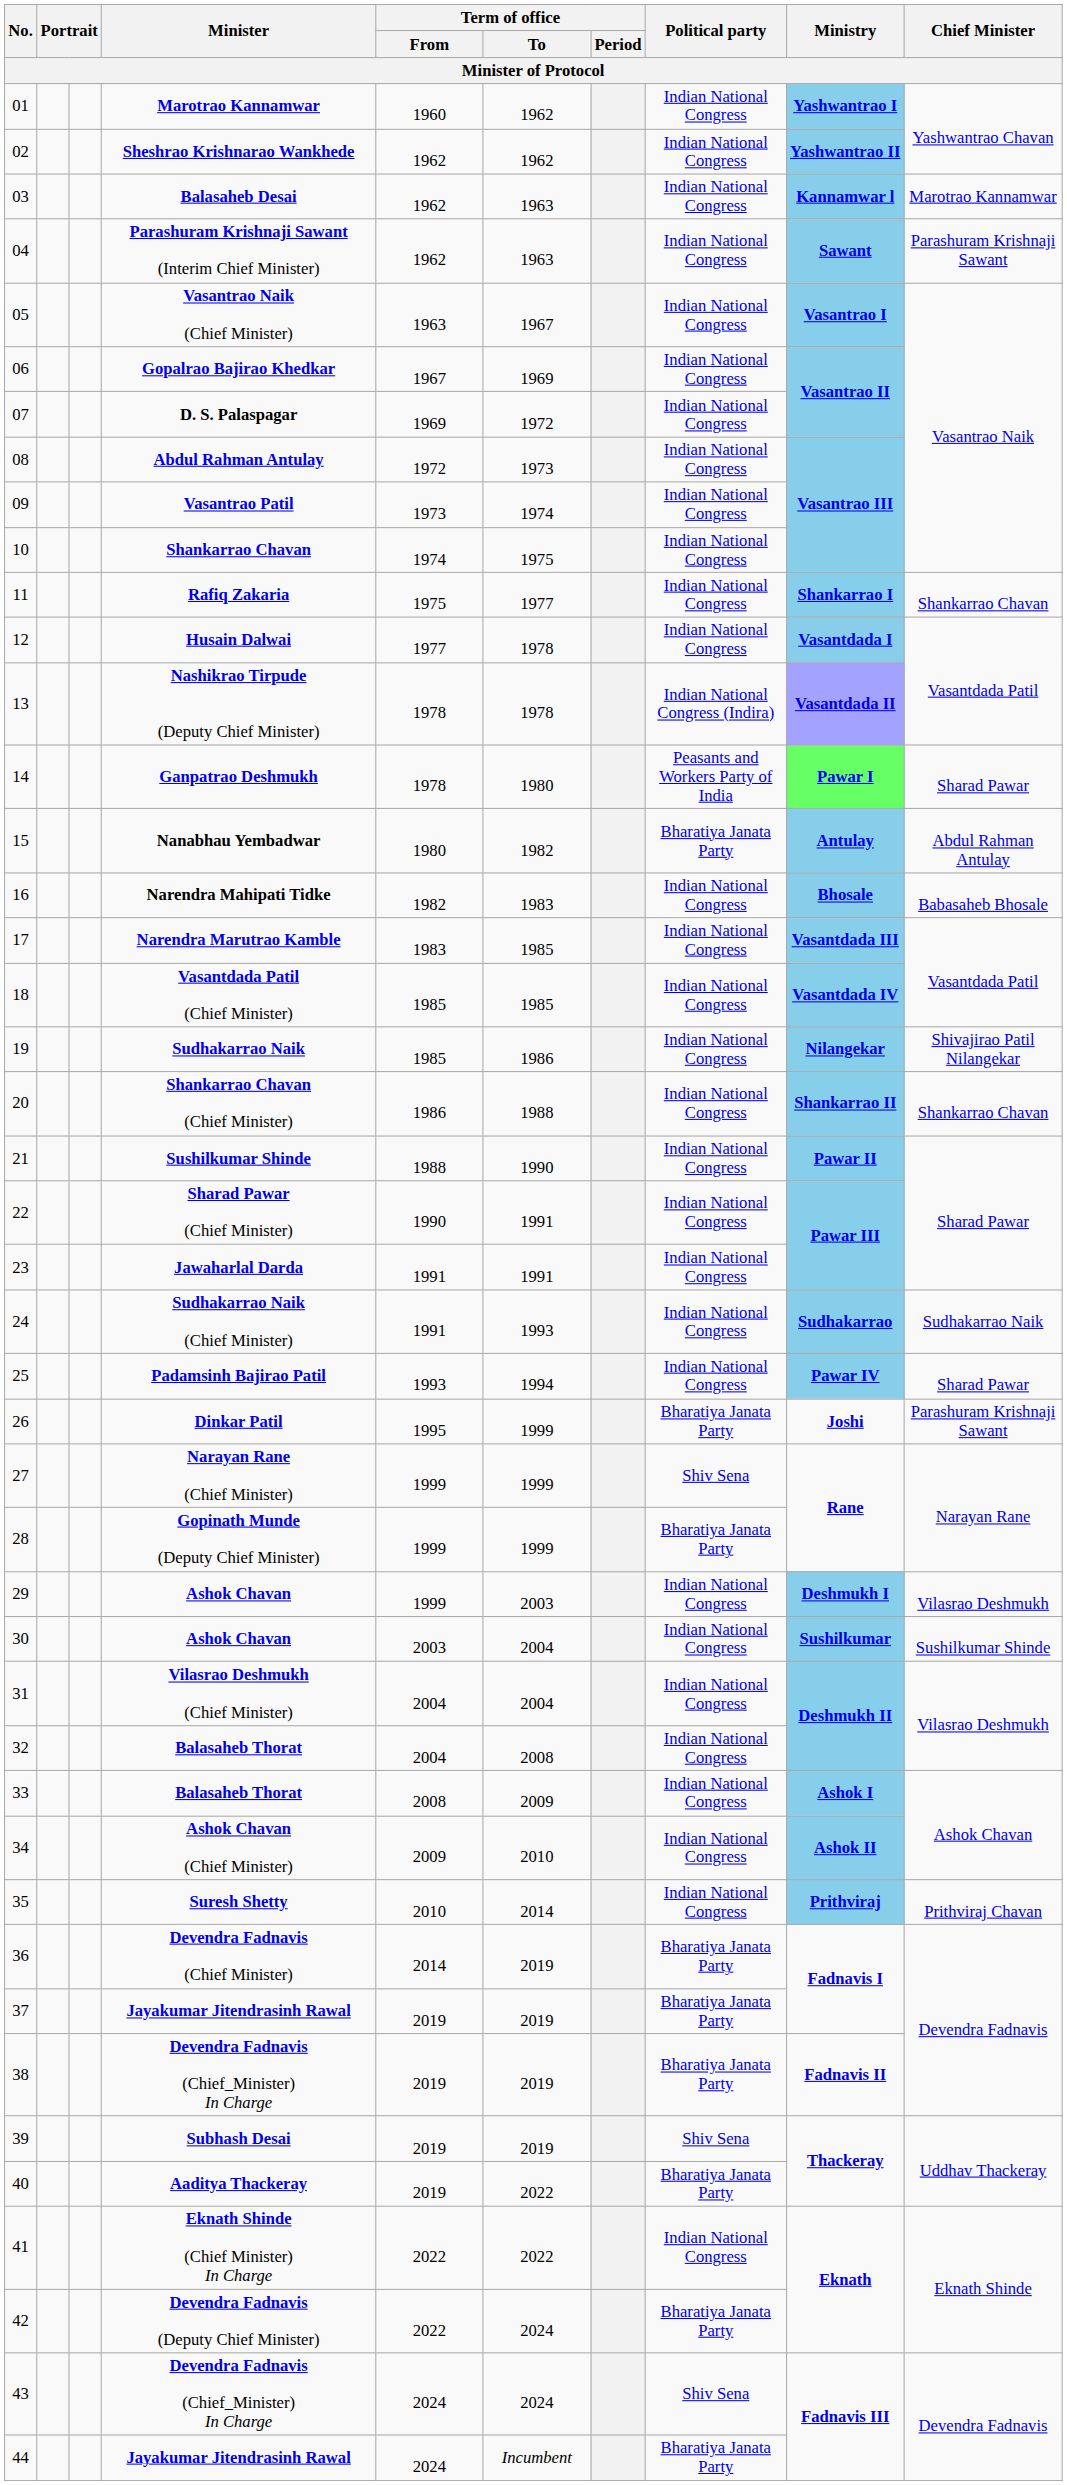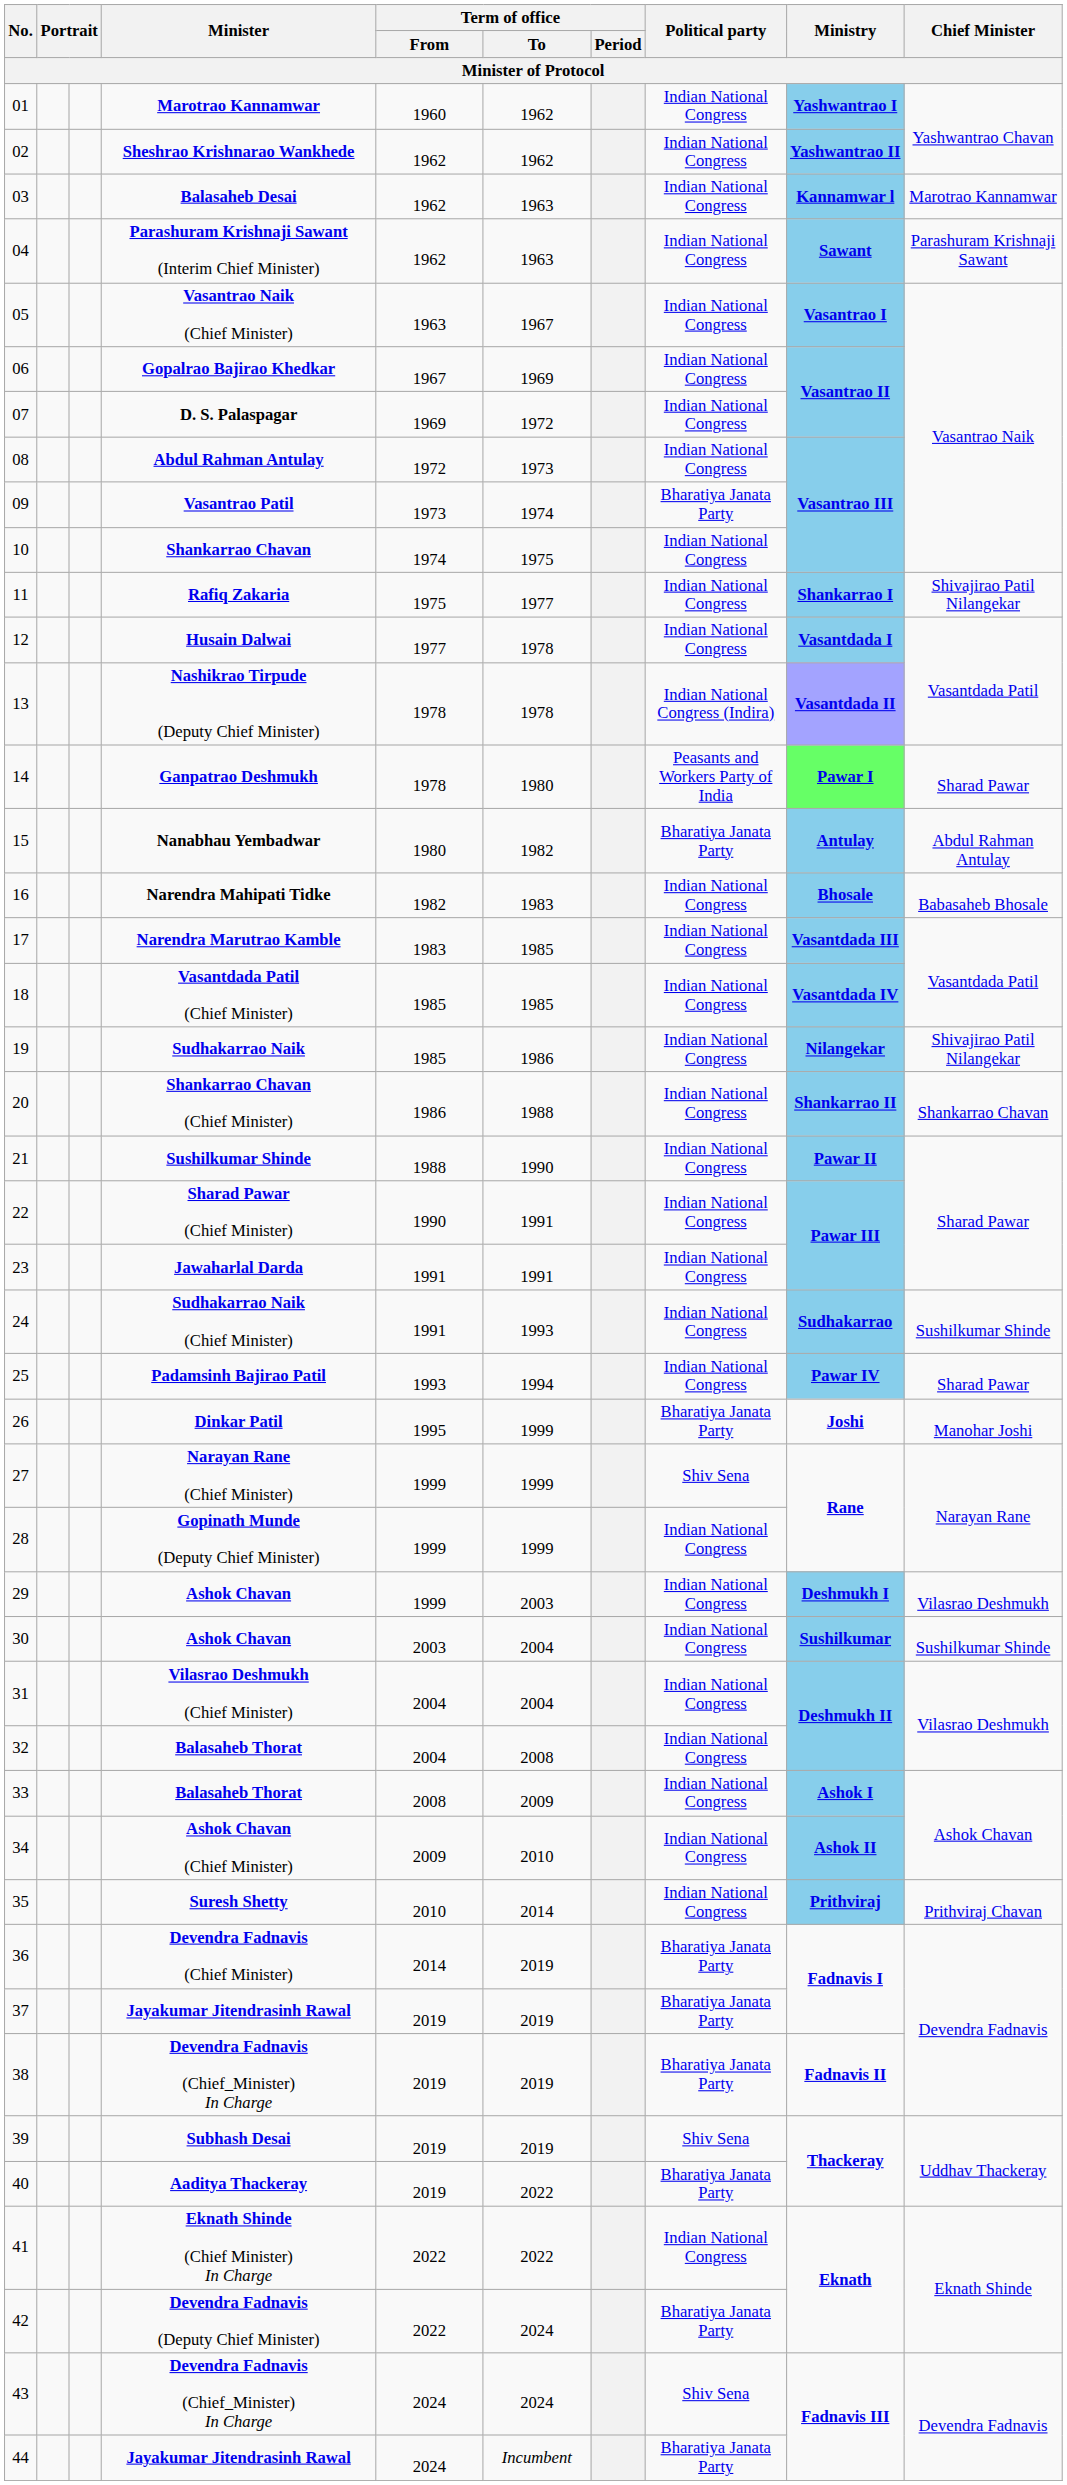(716, 504) Indian National Congress -> (716, 504) Bharatiya Janata Party
(983, 604) Shankarrao Chavan -> (983, 594) Shivajirao Patil Nilangekar
(983, 1321) Sudhakarrao Naik -> (983, 1330) Sushilkumar Shinde
(983, 1421) Parashuram Krishnaji Sawant -> (983, 1430) Manohar Joshi
(716, 1539) Bharatiya Janata Party -> (716, 1539) Indian National Congress
